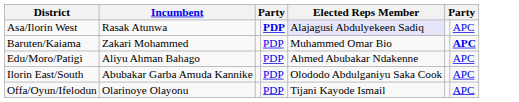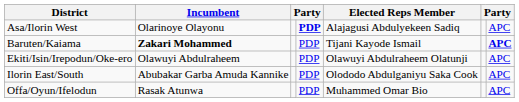(135, 28) Rasak Atunwa -> (181, 28) Olarinoye Olayonu
(357, 28) lavender background -> (393, 28) no background
(145, 43) normal -> (185, 43) bold
(341, 43) Muhammed Omar Bio -> (374, 43) Tijani Kayode Ismail
- row: (45, 59)
+ row: (70, 59)
(145, 90) Olarinoye Olayonu -> (170, 90) Rasak Atunwa
(338, 90) Tijani Kayode Ismail -> (377, 90) Muhammed Omar Bio
